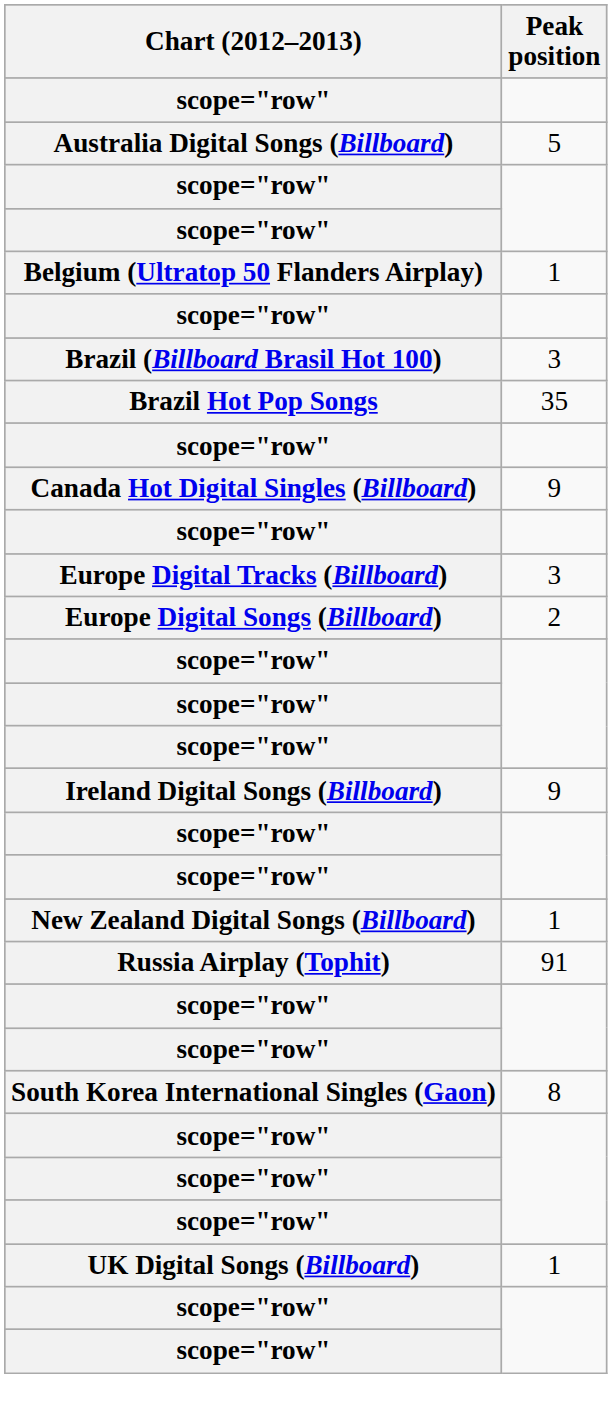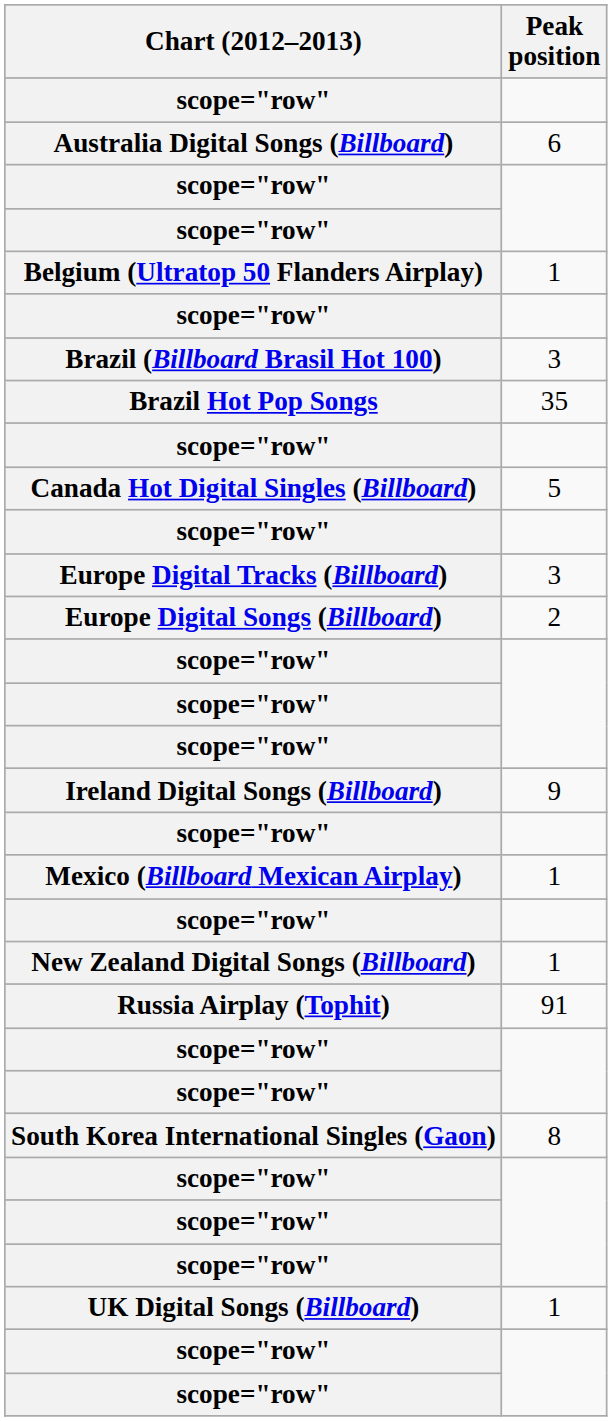(554, 142) 5 -> (554, 142) 6
(554, 488) 9 -> (554, 488) 5
+ row: (253, 876)
